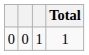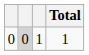(25, 38) no background -> (25, 38) lightgrey background
